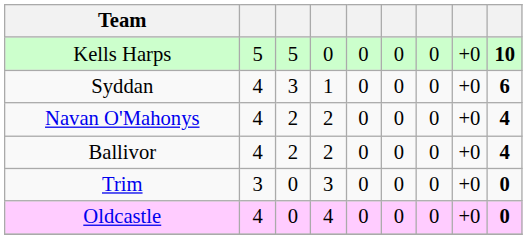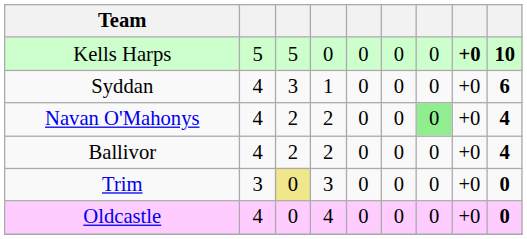(469, 53) normal -> (469, 53) bold
(434, 119) no background -> (434, 119) lightgreen background
(293, 184) no background -> (293, 184) khaki background
